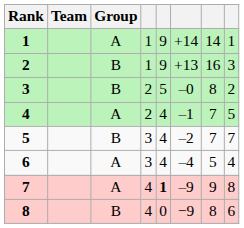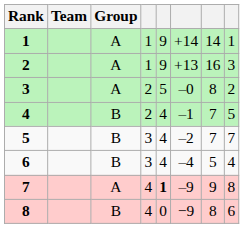(116, 65) B -> (116, 65) A
(116, 89) B -> (116, 89) A
(116, 114) A -> (116, 114) B
(116, 162) A -> (116, 162) B
